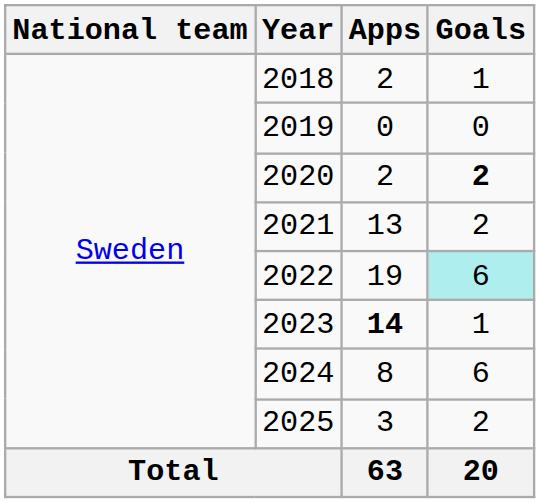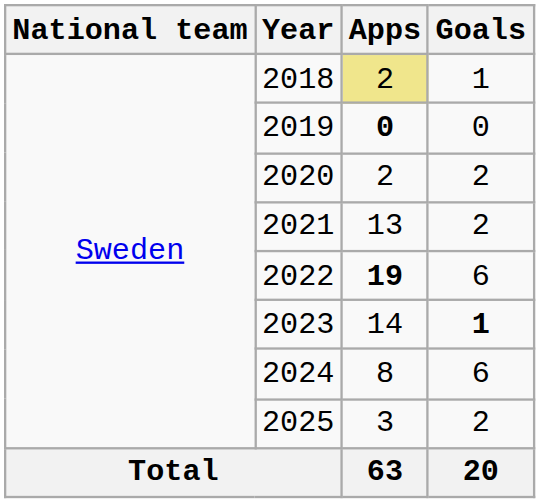(385, 79) no background -> (385, 79) khaki background
(385, 128) normal -> (385, 128) bold
(481, 177) bold -> (481, 177) normal
(385, 276) normal -> (385, 276) bold
(481, 276) paleturquoise background -> (481, 276) no background
(385, 325) bold -> (385, 325) normal
(481, 325) normal -> (481, 325) bold
